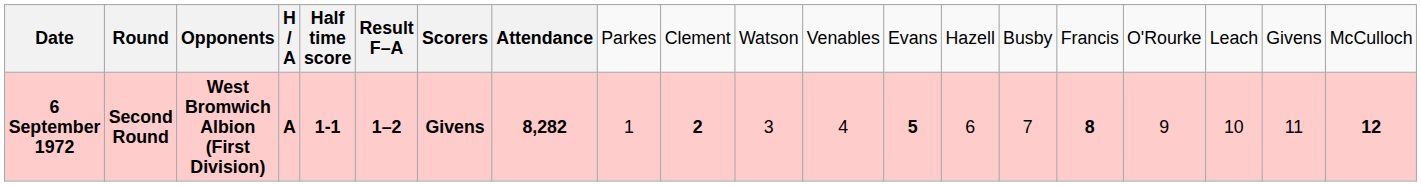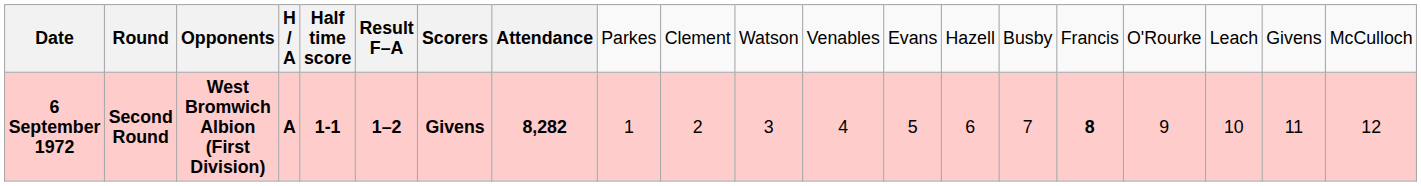(698, 126) bold -> (698, 126) normal
(913, 126) bold -> (913, 126) normal
(1371, 126) bold -> (1371, 126) normal
